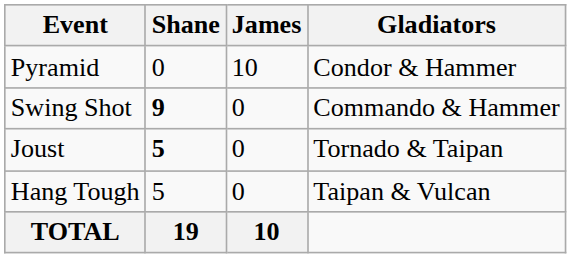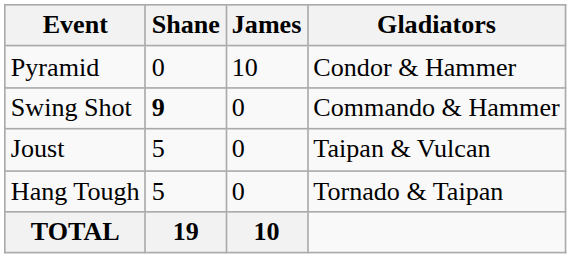(158, 149) bold -> (158, 149) normal
(408, 149) Tornado & Taipan -> (402, 149) Taipan & Vulcan
(402, 190) Taipan & Vulcan -> (408, 190) Tornado & Taipan
